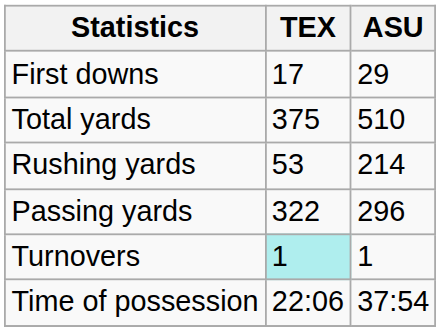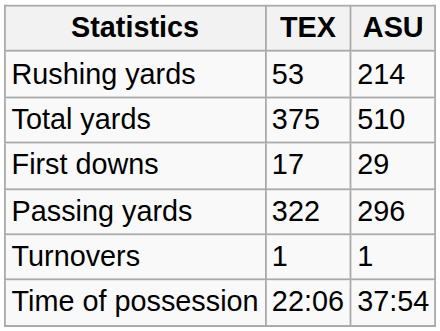rows swapped: (85, 73) <-> (104, 165)
(280, 256) paleturquoise background -> (280, 256) no background
